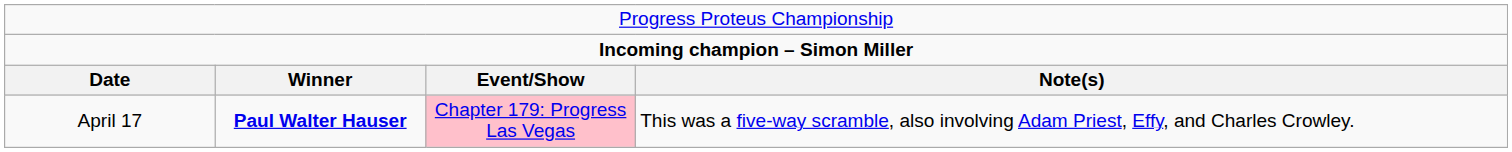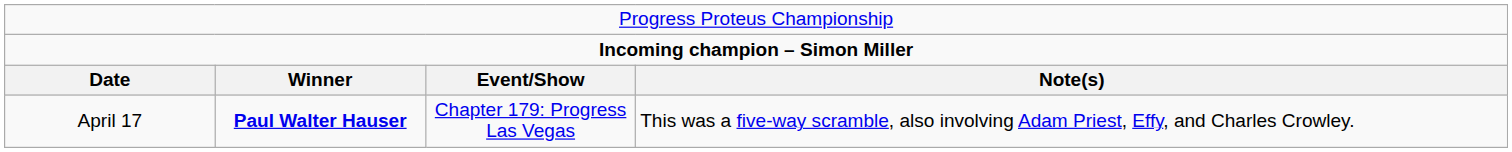(531, 120) pink background -> (531, 120) no background
